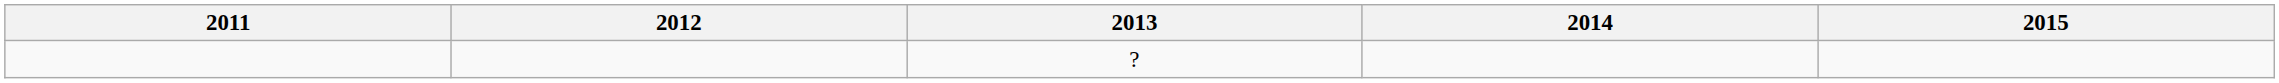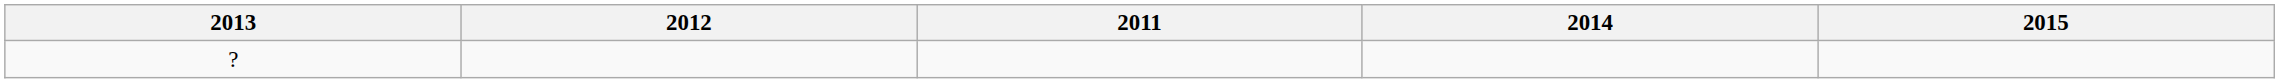columns swapped: (228, 22) <-> (1134, 22)
